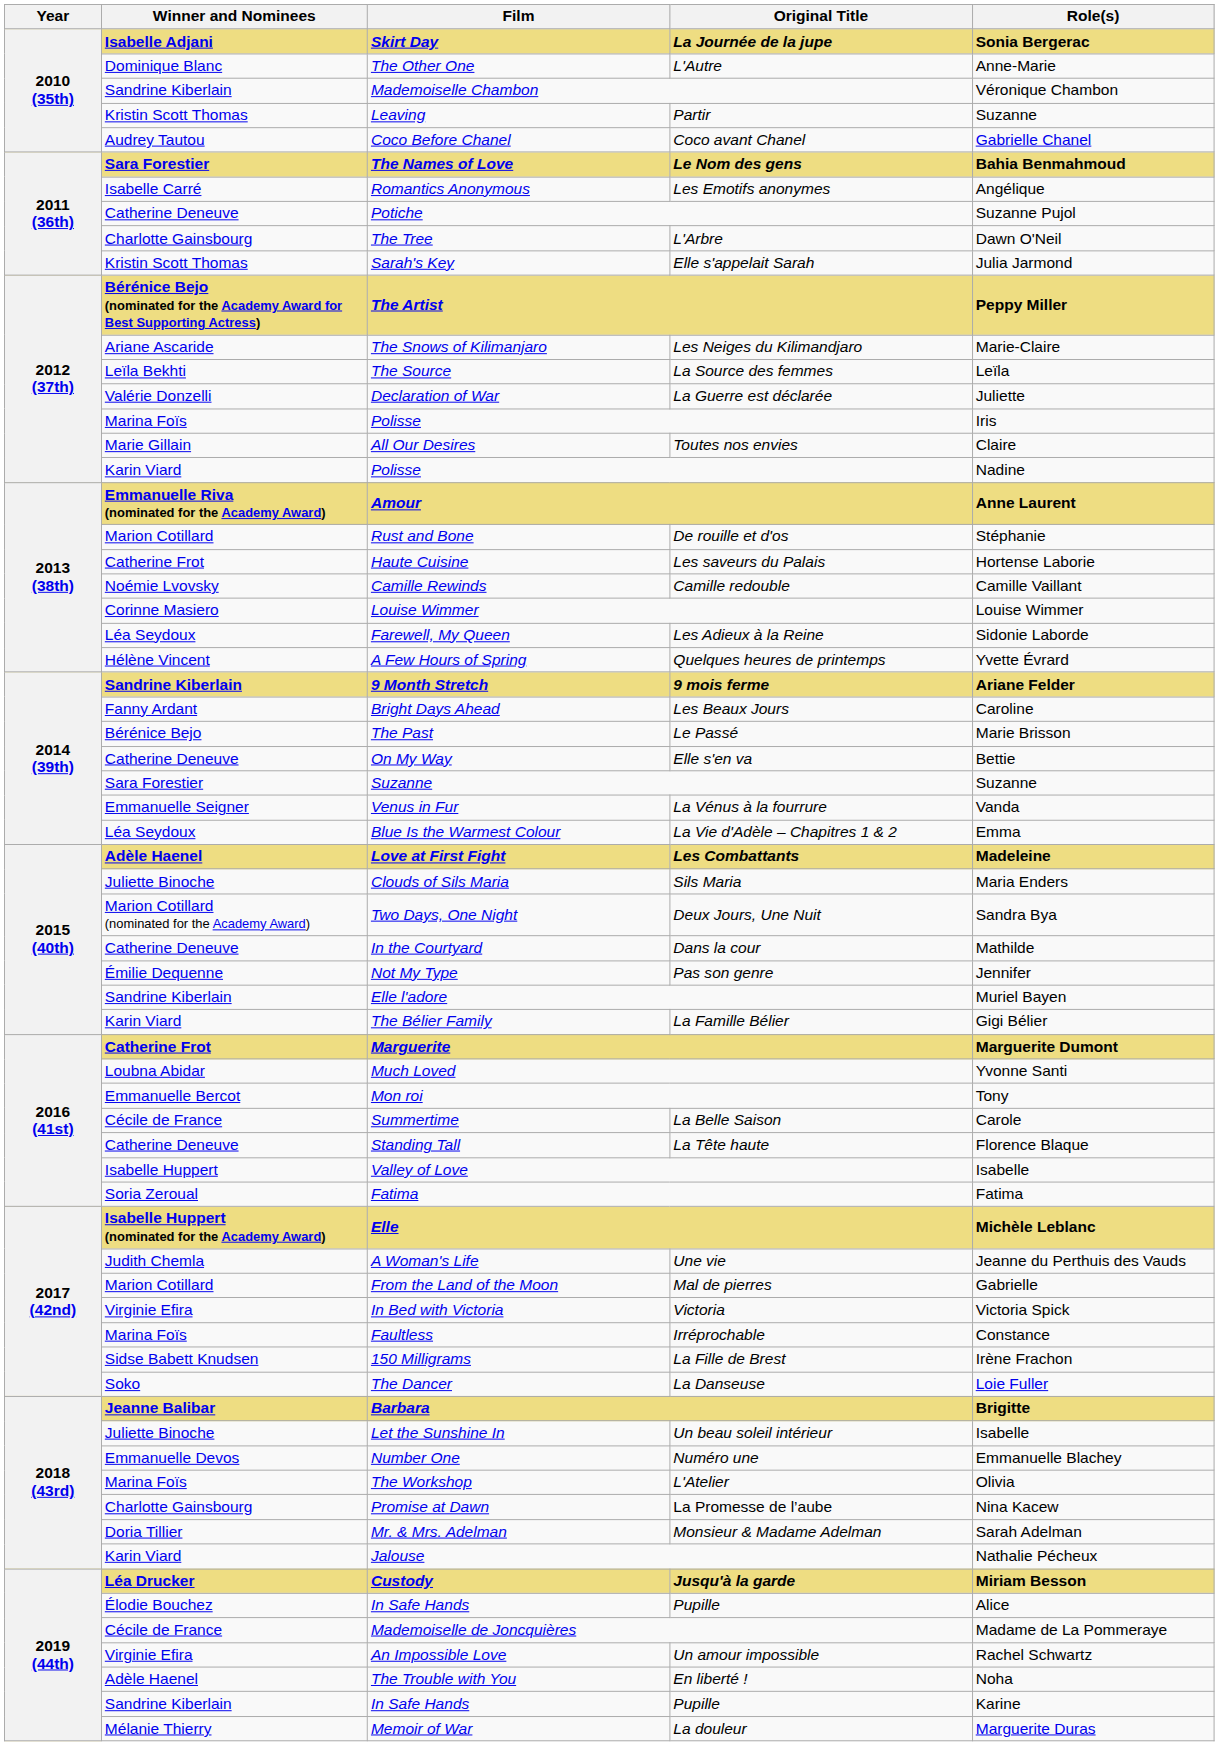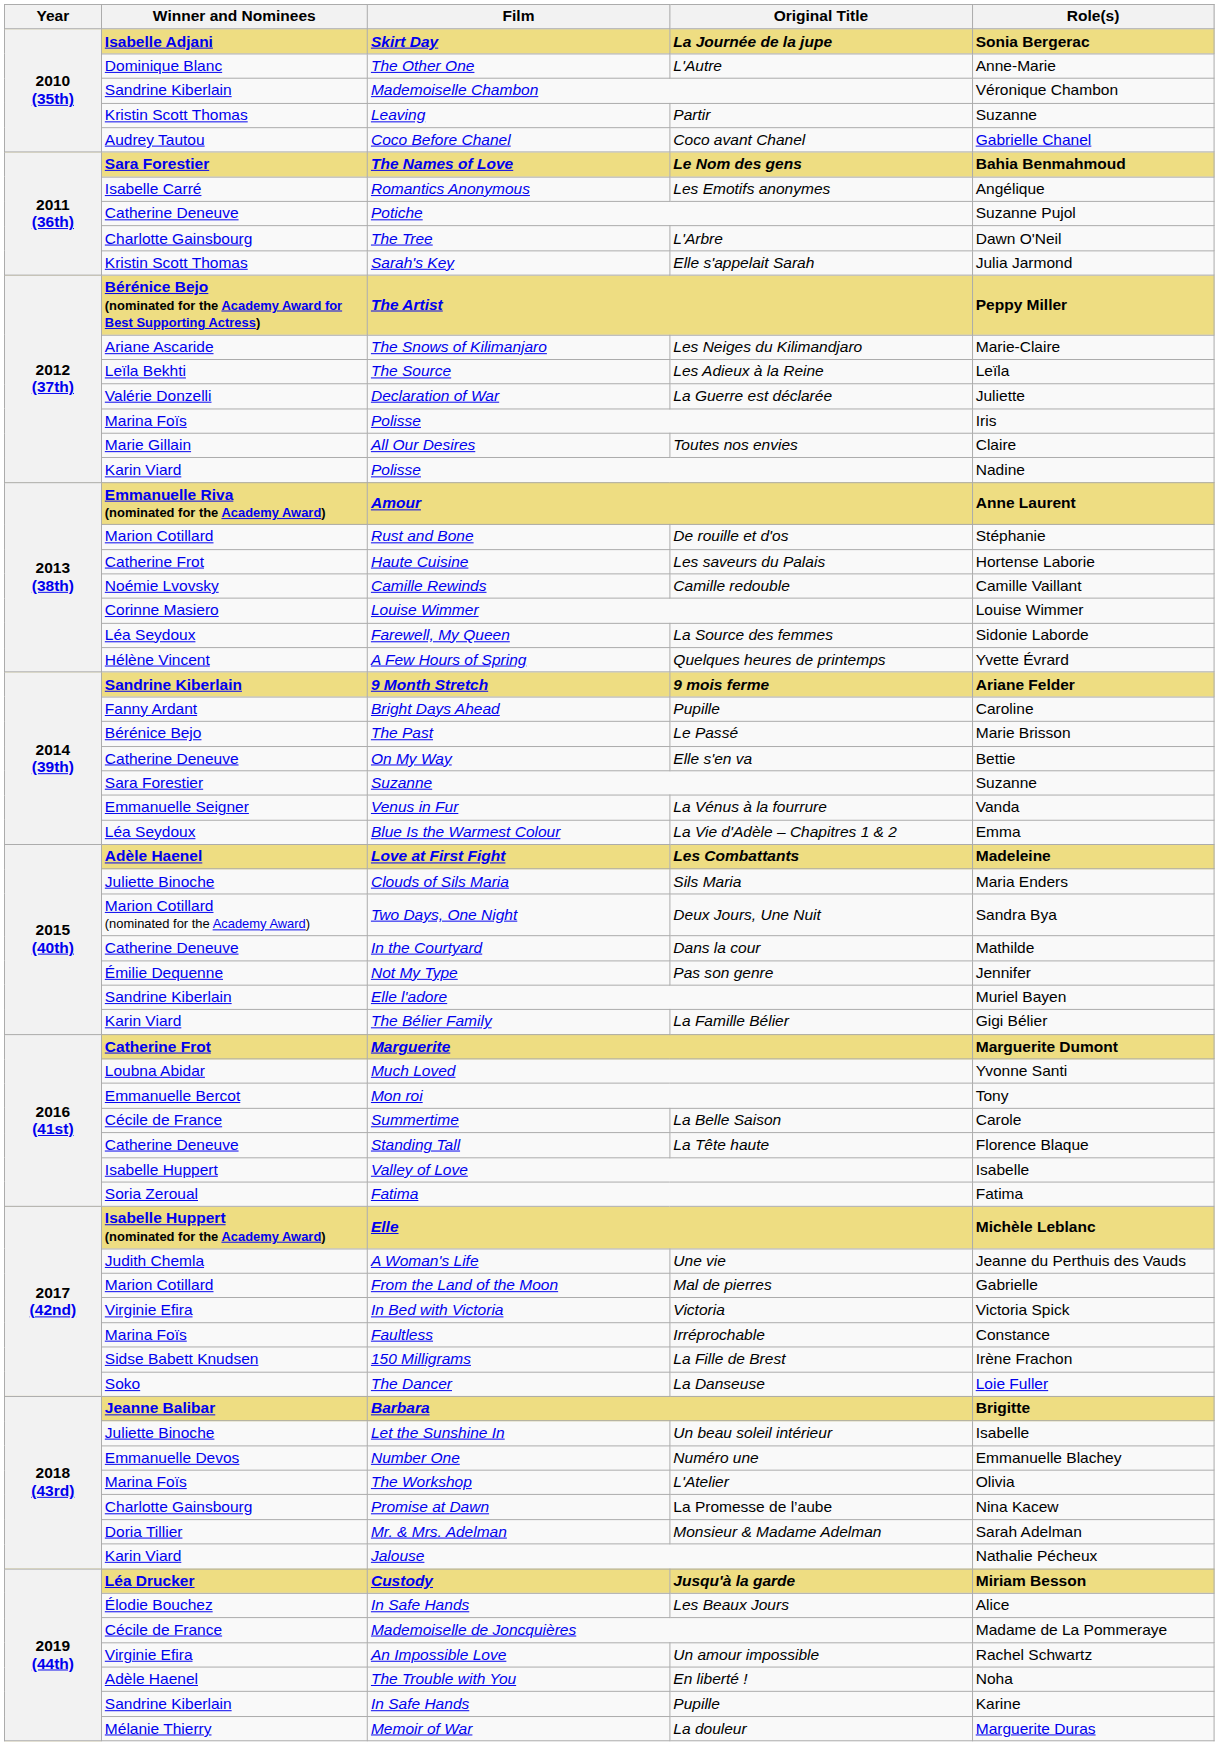(753, 371) La Source des femmes -> (749, 371) Les Adieux à la Reine
(749, 635) Les Adieux à la Reine -> (753, 635) La Source des femmes
(731, 709) Les Beaux Jours -> (697, 709) Pupille
(697, 1605) Pupille -> (731, 1605) Les Beaux Jours
